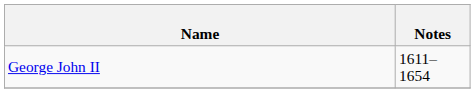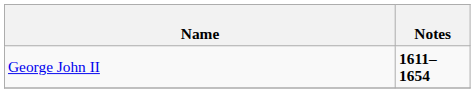(418, 66) normal -> (418, 66) bold
